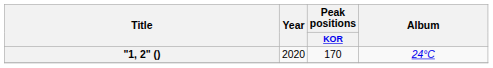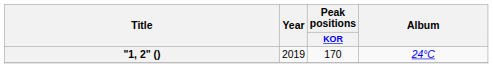(293, 54) 2020 -> (293, 54) 2019
